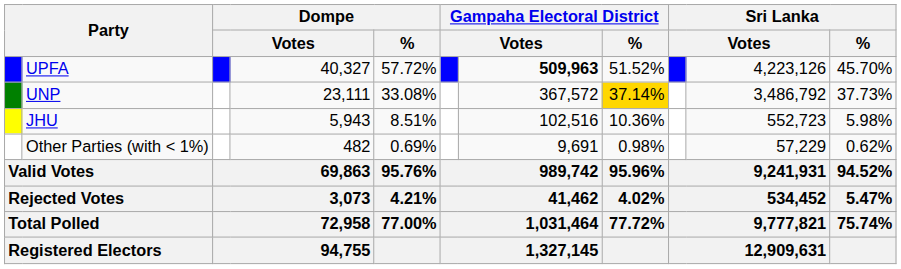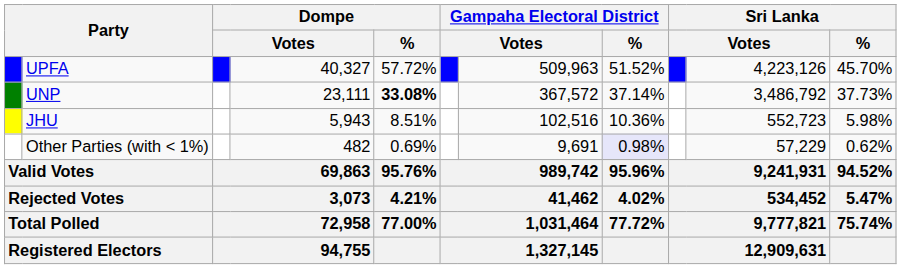(569, 69) bold -> (569, 69) normal
(409, 95) normal -> (409, 95) bold
(637, 95) gold background -> (637, 95) no background
(641, 146) no background -> (641, 146) lavender background
